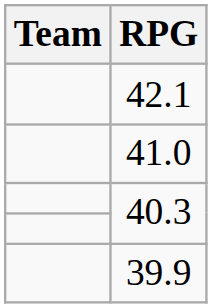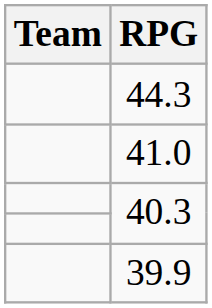(159, 93) 42.1 -> (159, 93) 44.3
